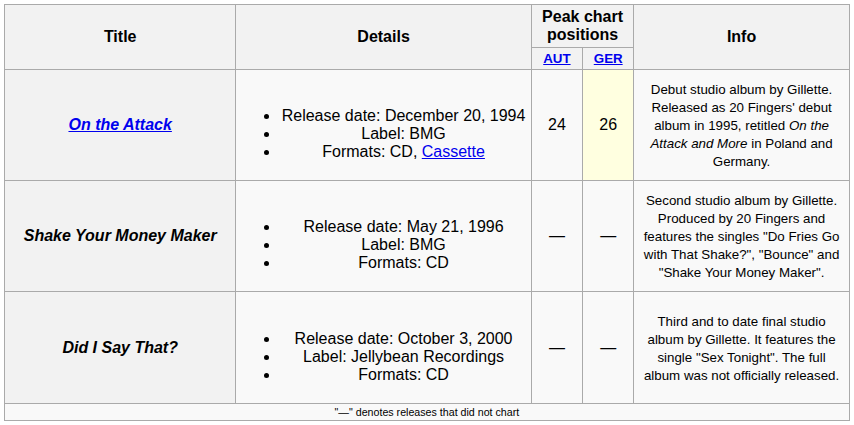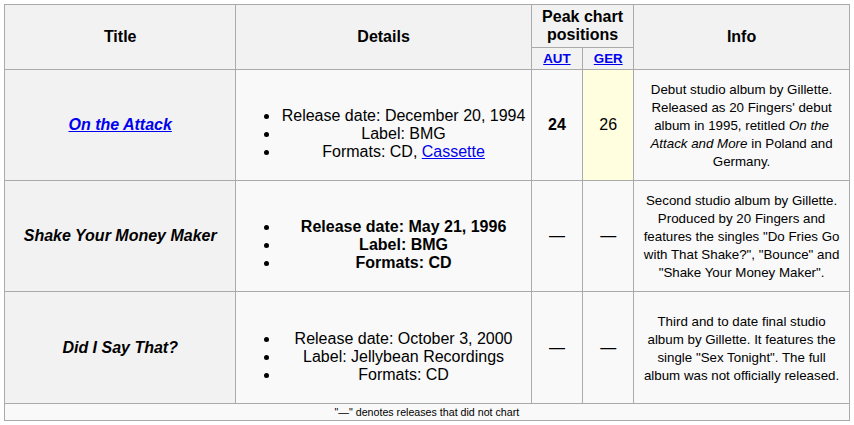(557, 124) normal -> (557, 124) bold
(384, 245) normal -> (384, 245) bold
